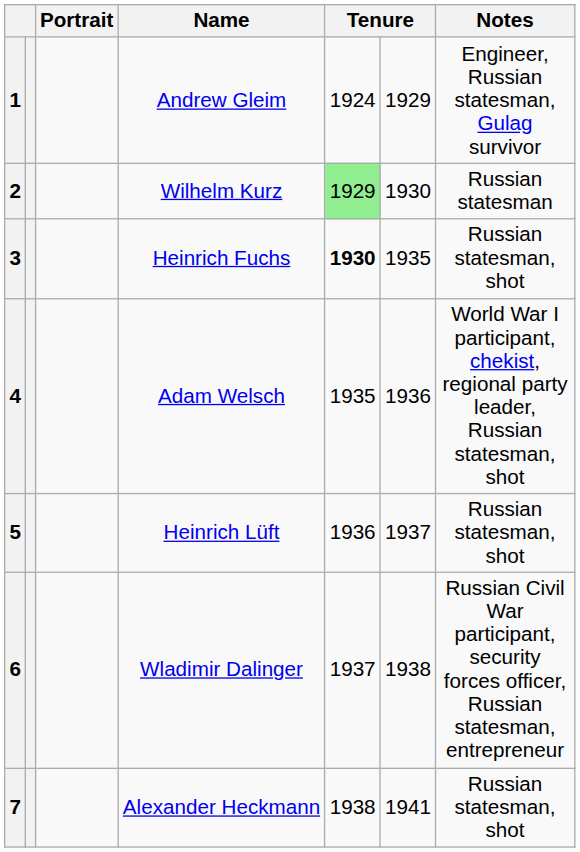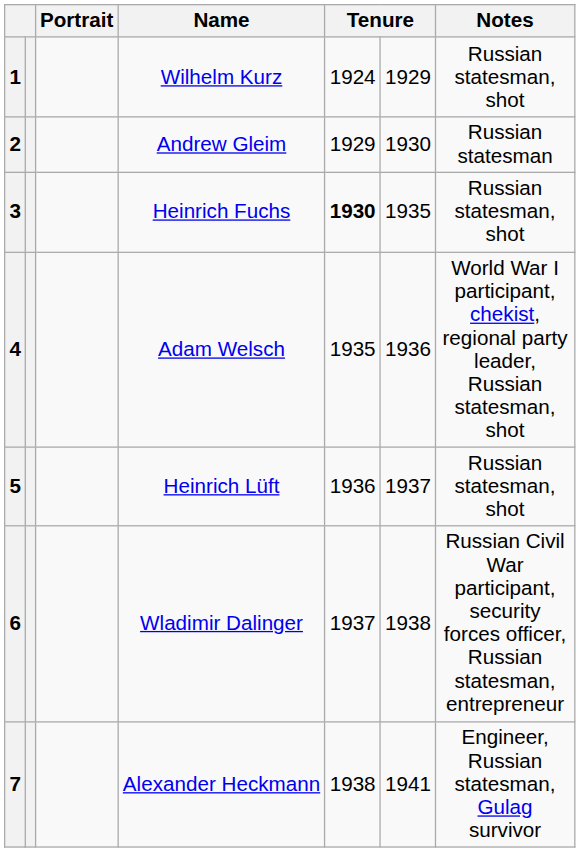(221, 100) Andrew Gleim -> (221, 76) Wilhelm Kurz
(505, 100) Engineer, Russian statesman, Gulag survivor -> (505, 76) Russian statesman, shot
(221, 190) Wilhelm Kurz -> (221, 144) Andrew Gleim
(353, 190) lightgreen background -> (353, 144) no background
(505, 807) Russian statesman, shot -> (505, 784) Engineer, Russian statesman, Gulag survivor
